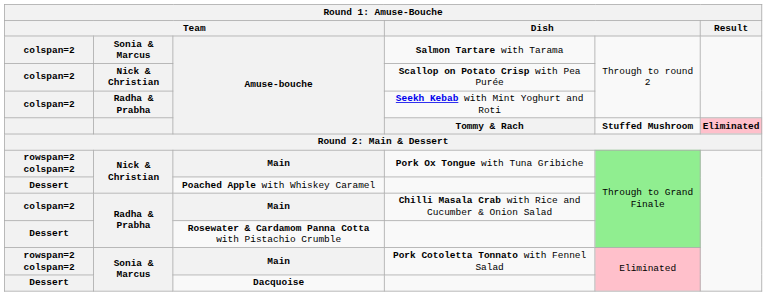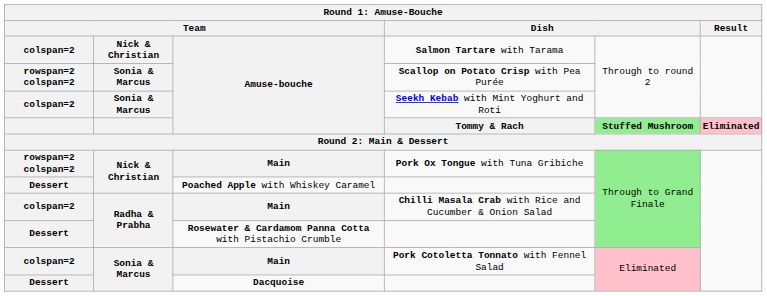(134, 50) Sonia & Marcus -> (134, 50) Nick & Christian
(49, 77) colspan=2 -> (49, 77) rowspan=2 colspan=2
(134, 77) Nick & Christian -> (134, 77) Sonia & Marcus
(134, 104) Radha & Prabha -> (134, 104) Sonia & Marcus
(648, 126) no background -> (648, 126) lightgreen background
(49, 261) rowspan=2 colspan=2 -> (49, 261) colspan=2
